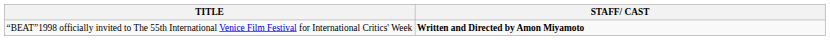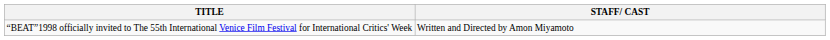(501, 28) bold -> (495, 28) normal
